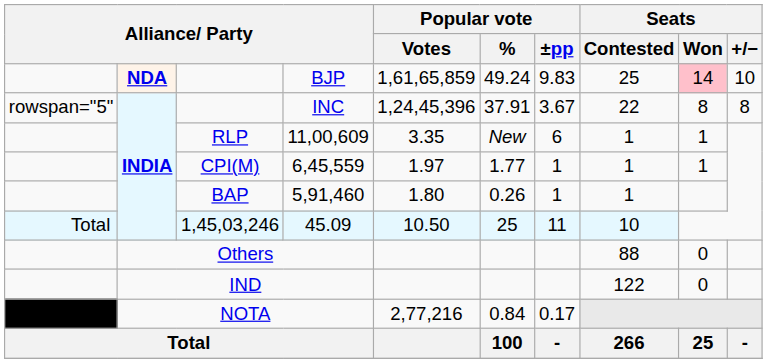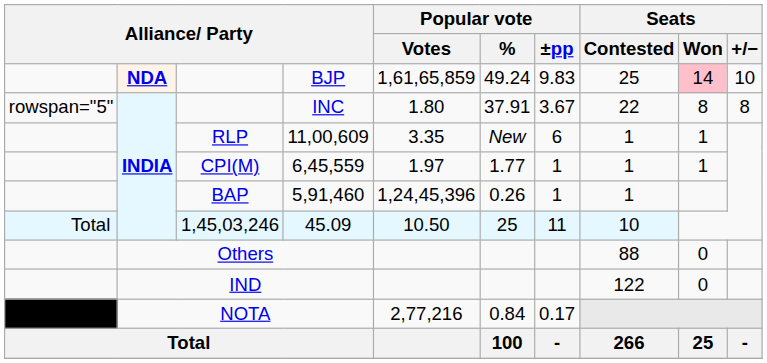(426, 107) 1,24,45,396 -> (426, 107) 1.80
(426, 195) 1.80 -> (426, 195) 1,24,45,396
